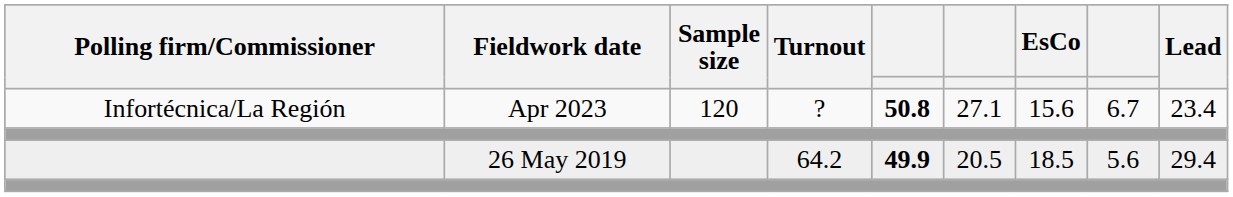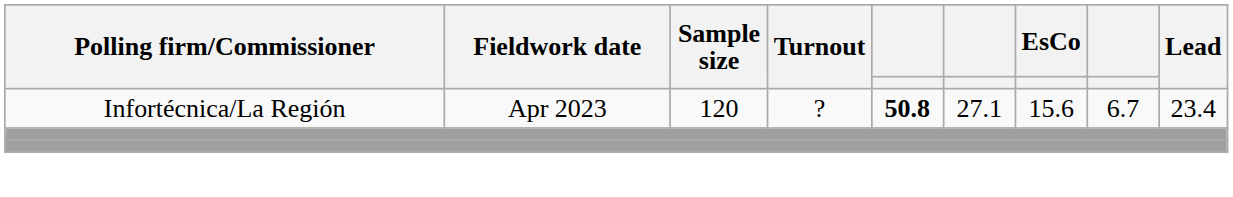- row: (557, 159)
